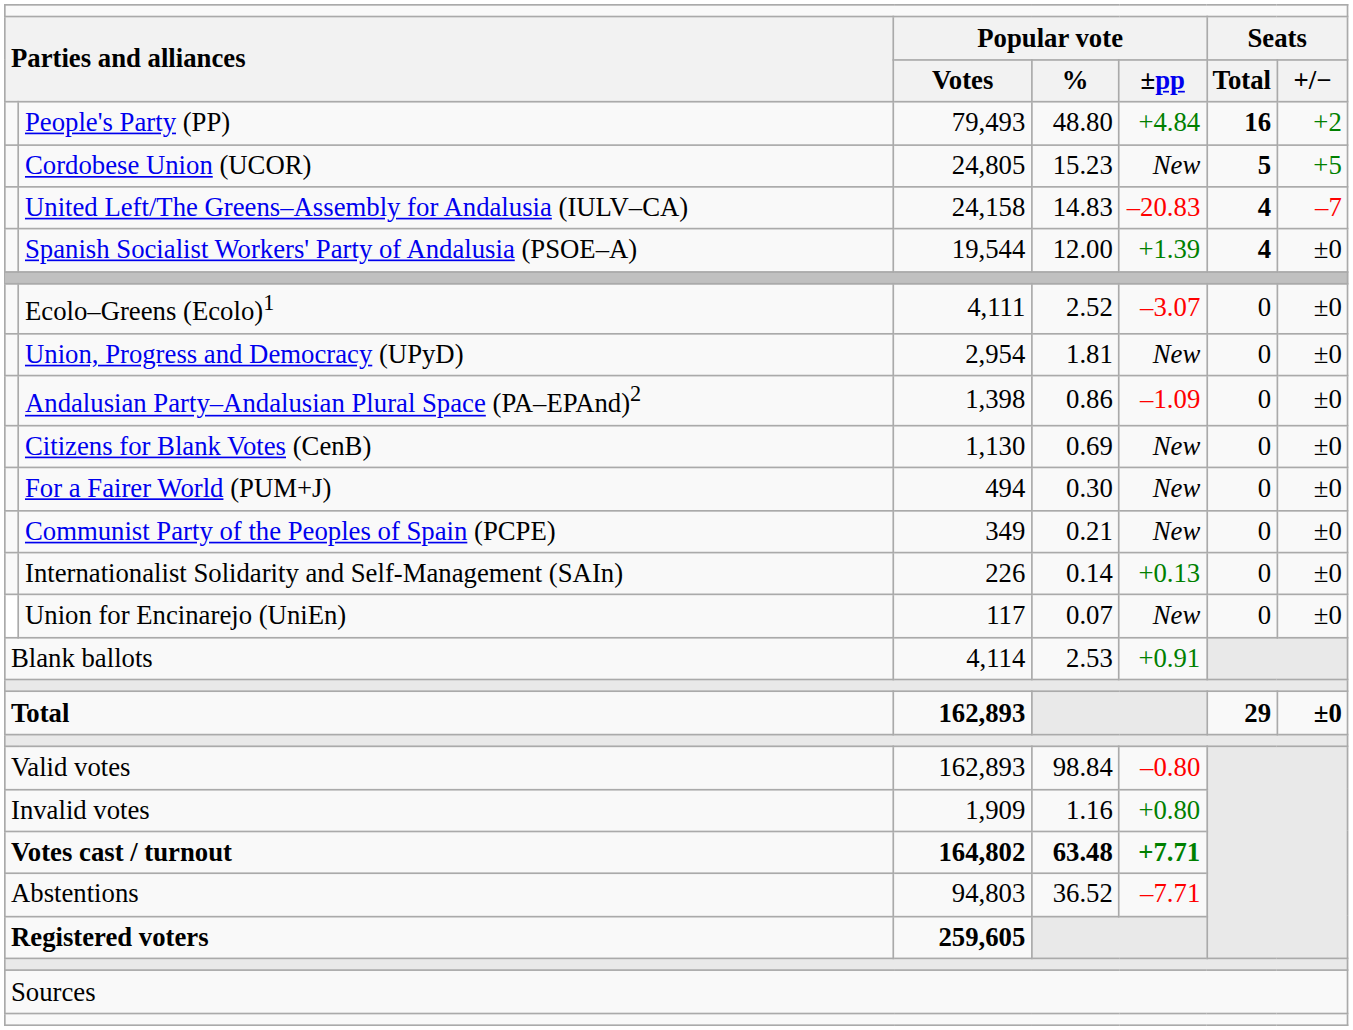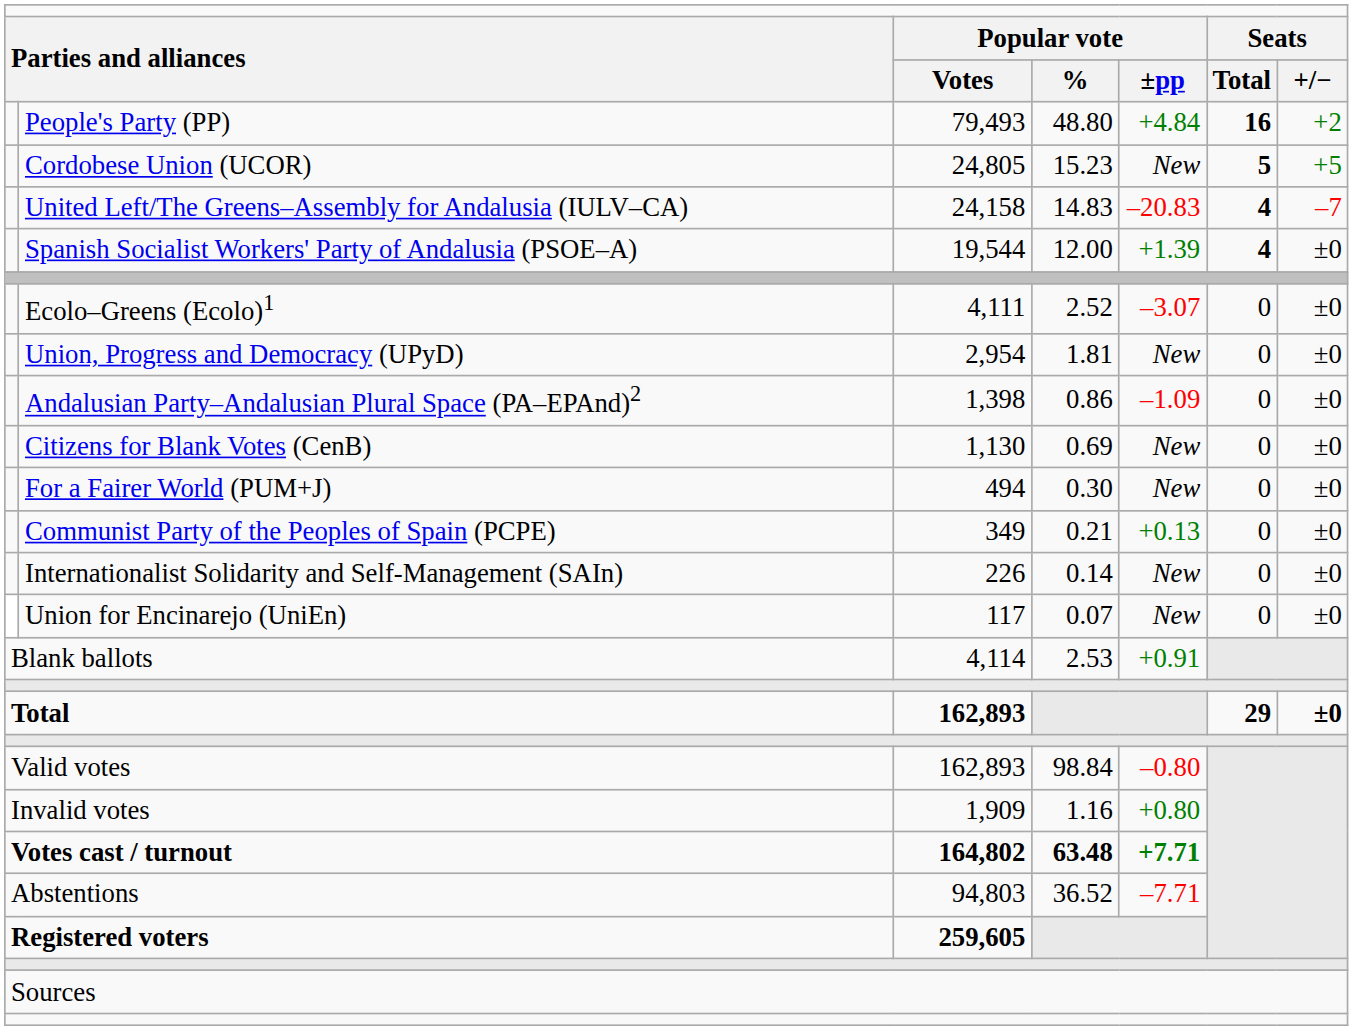(1176, 530) New -> (1169, 530) +0.13
(1169, 573) +0.13 -> (1176, 573) New
